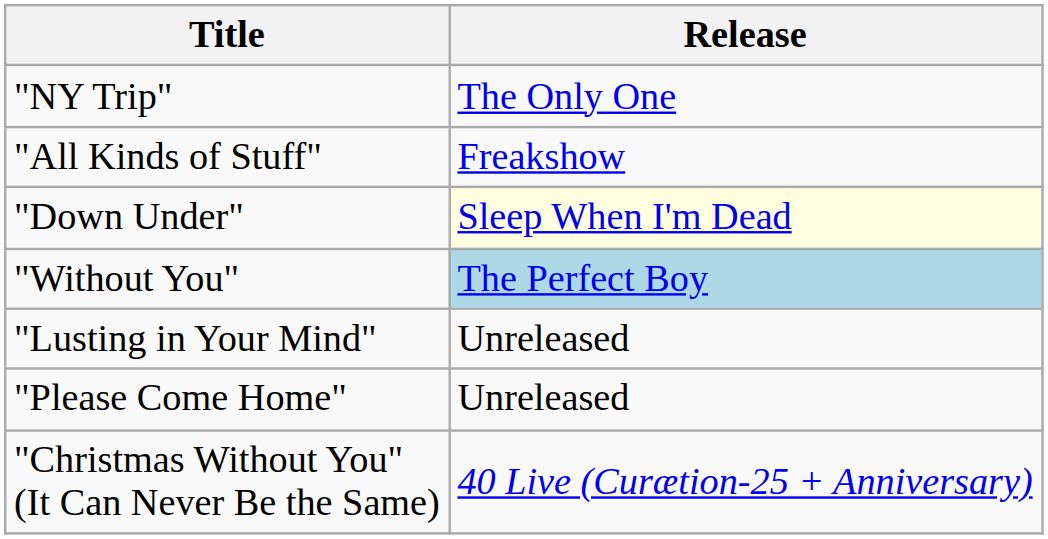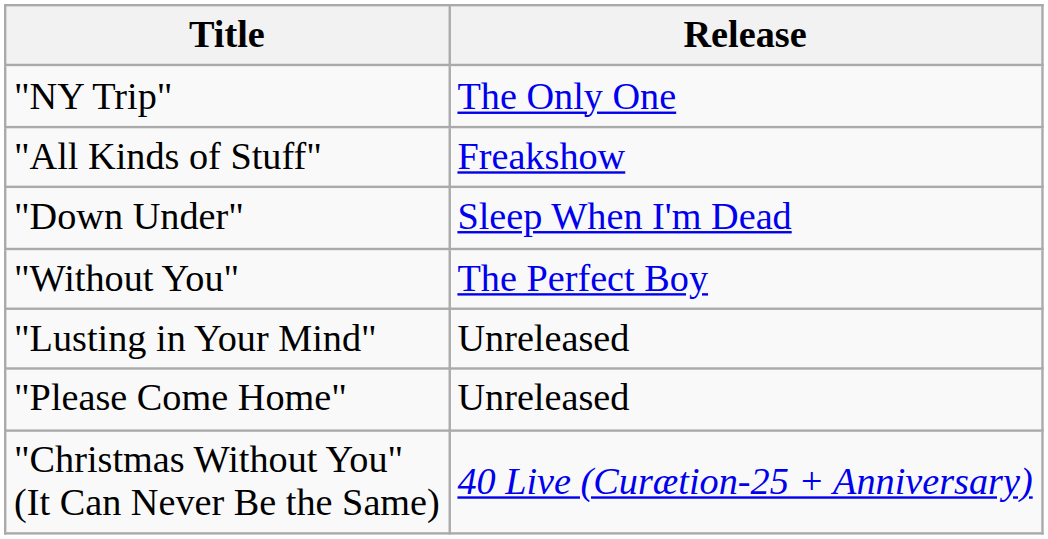(625, 216) lightyellow background -> (625, 216) no background
(583, 277) lightblue background -> (583, 277) no background
